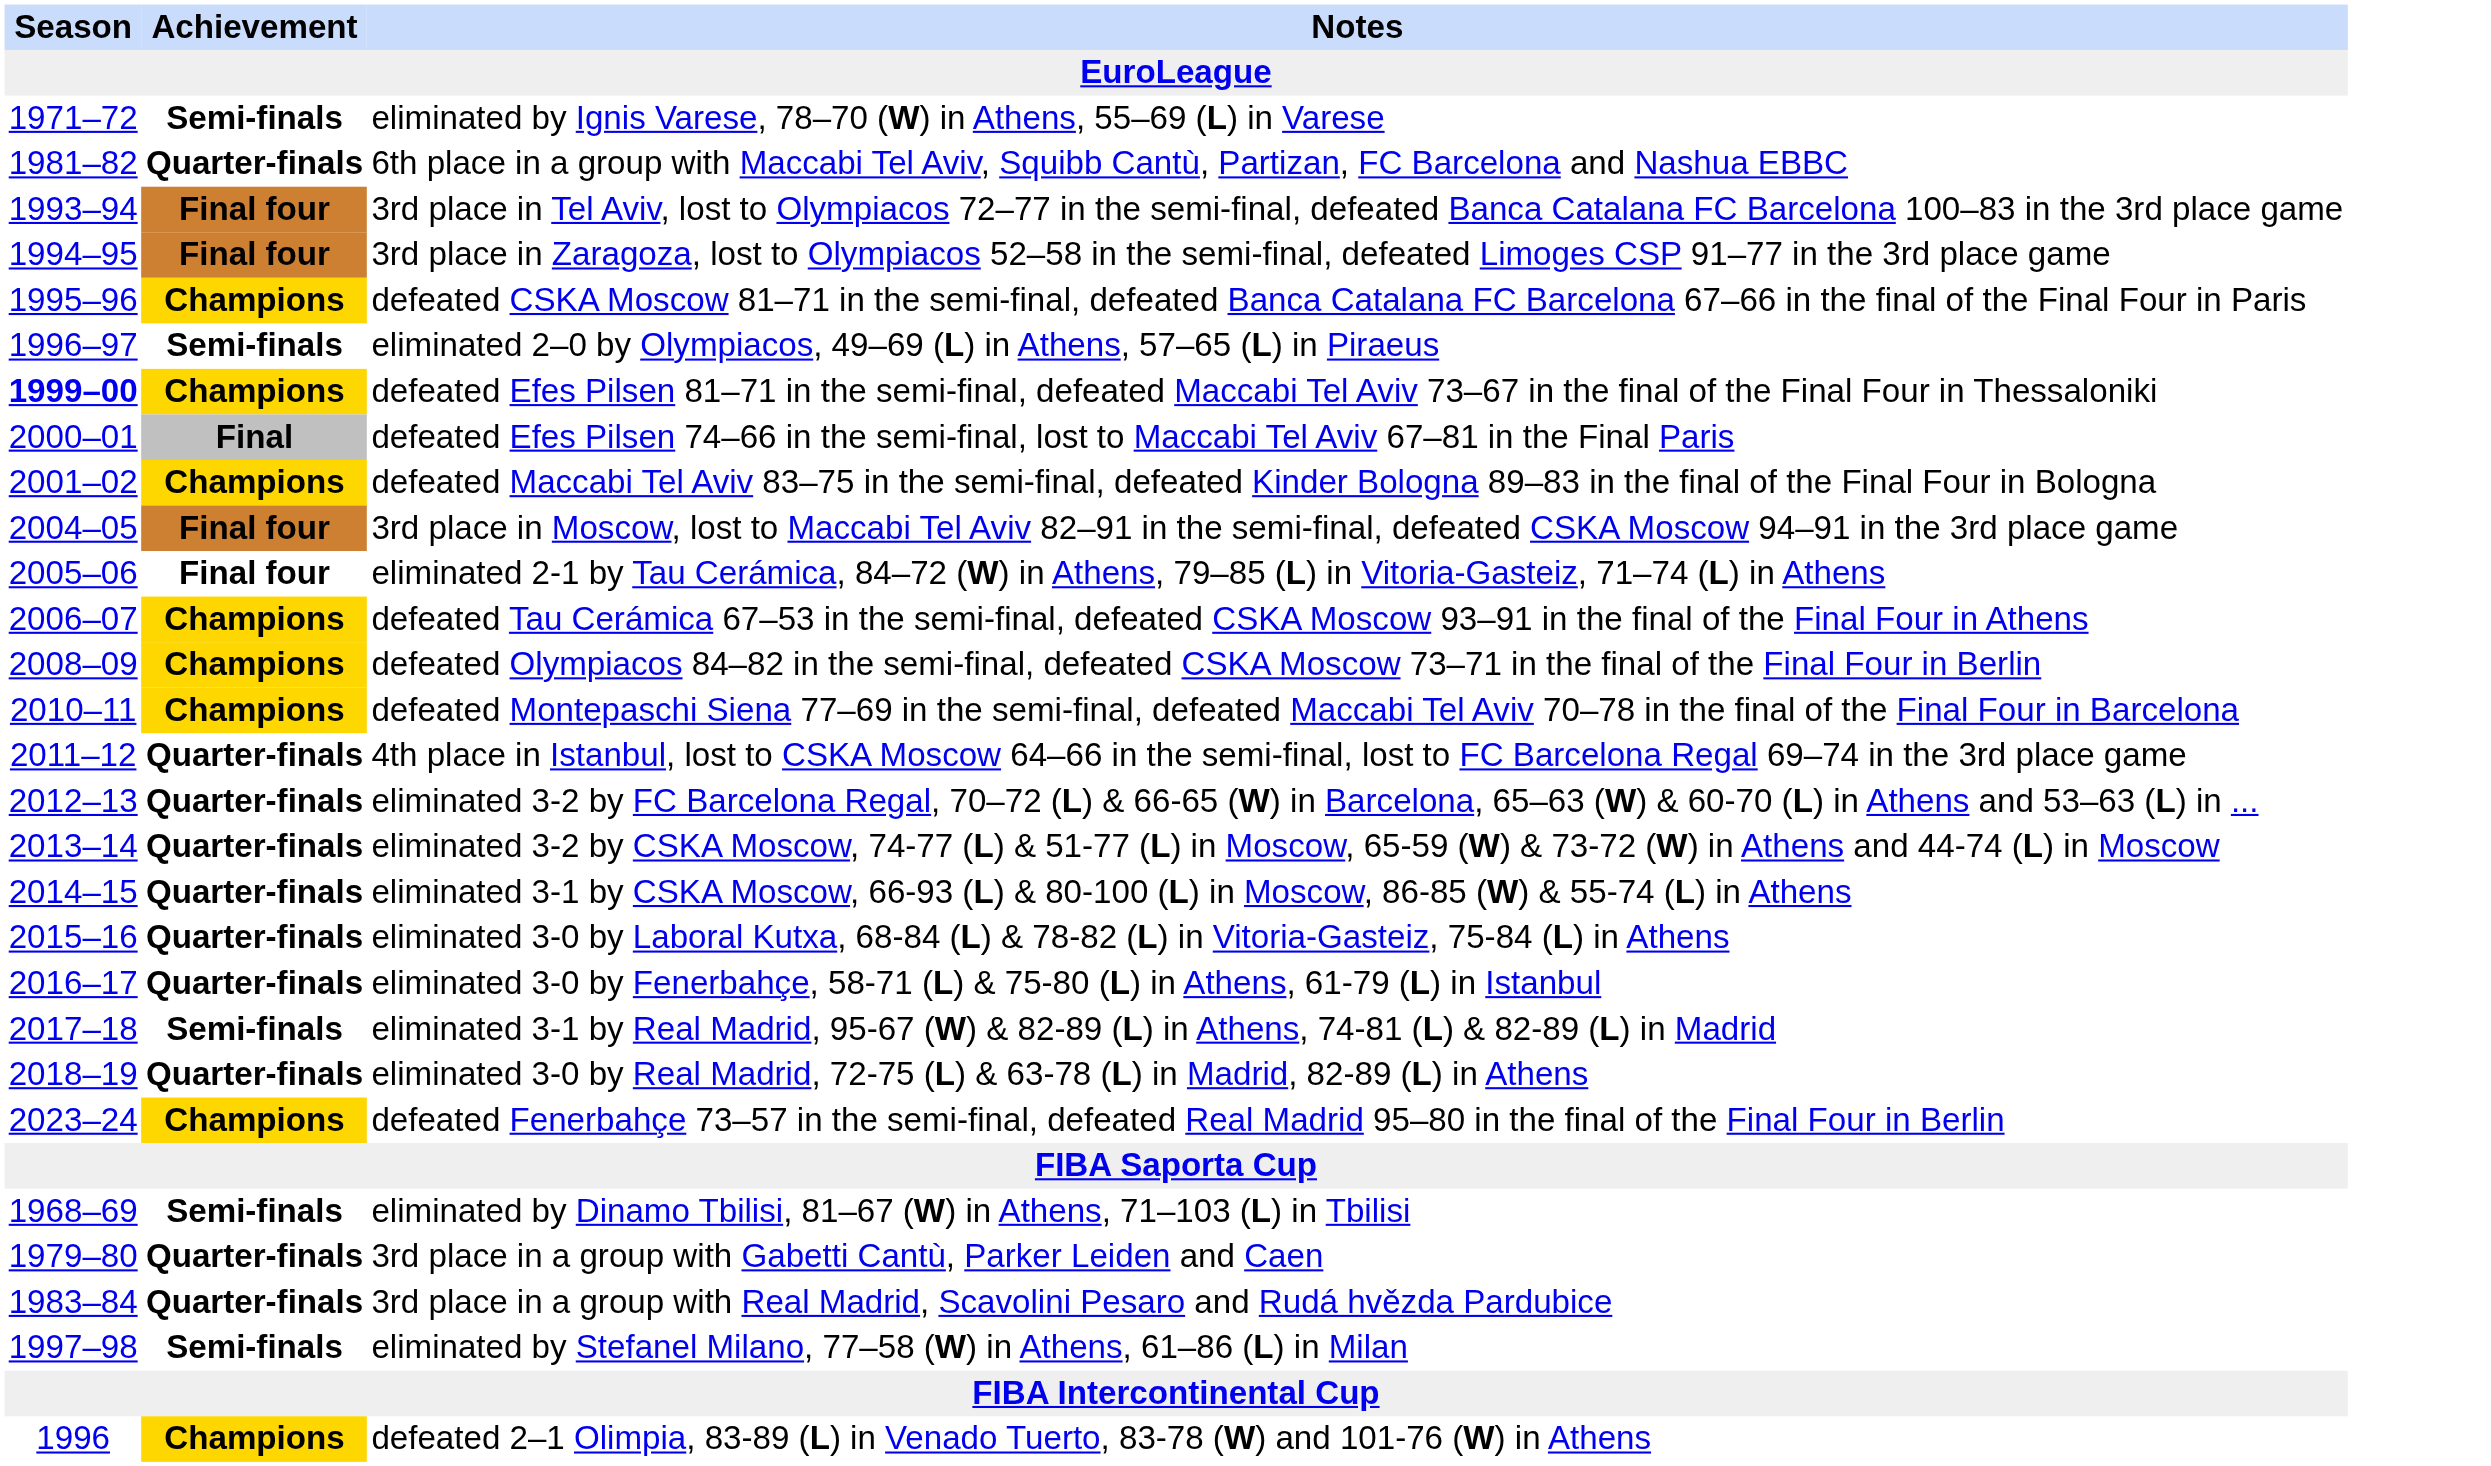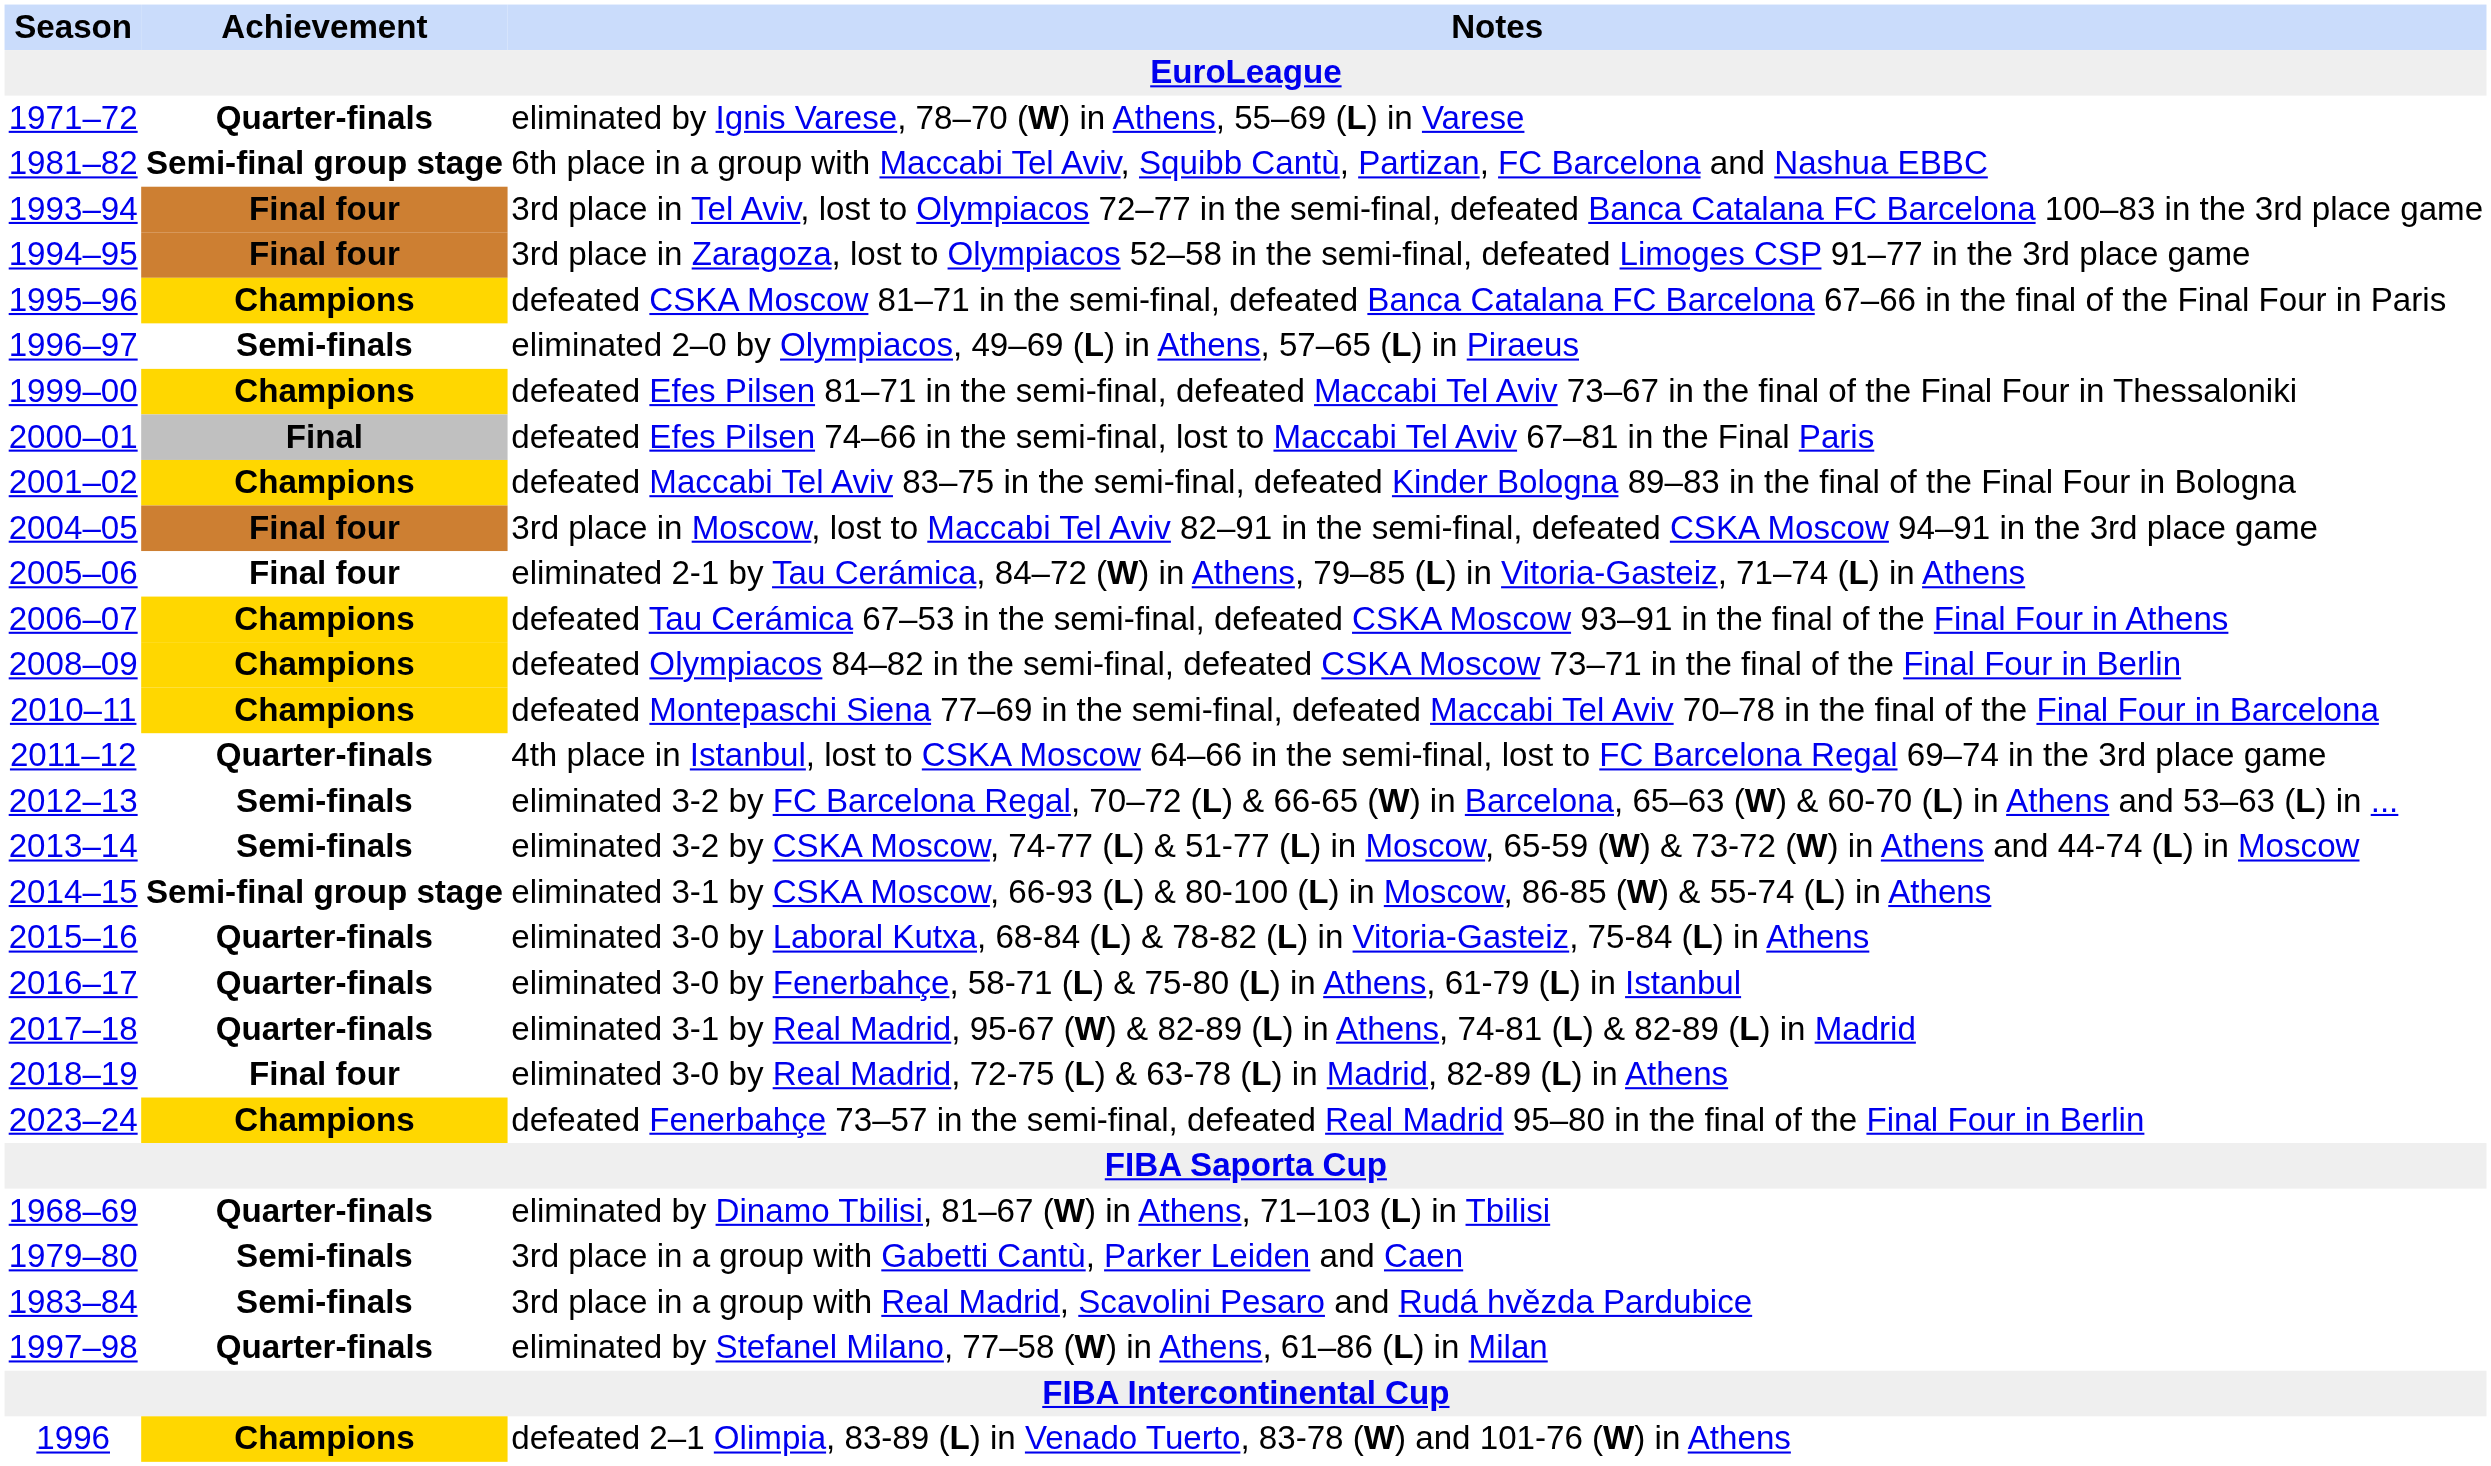(255, 117) Semi-finals -> (324, 117) Quarter-finals
(255, 163) Quarter-finals -> (324, 163) Semi-final group stage
(73, 391) bold -> (73, 391) normal
(255, 800) Quarter-finals -> (324, 800) Semi-finals
(255, 846) Quarter-finals -> (324, 846) Semi-finals
(255, 892) Quarter-finals -> (324, 892) Semi-final group stage
(255, 1028) Semi-finals -> (324, 1028) Quarter-finals
(255, 1074) Quarter-finals -> (324, 1074) Final four
(255, 1210) Semi-finals -> (324, 1210) Quarter-finals
(255, 1256) Quarter-finals -> (324, 1256) Semi-finals
(255, 1301) Quarter-finals -> (324, 1301) Semi-finals
(255, 1347) Semi-finals -> (324, 1347) Quarter-finals
